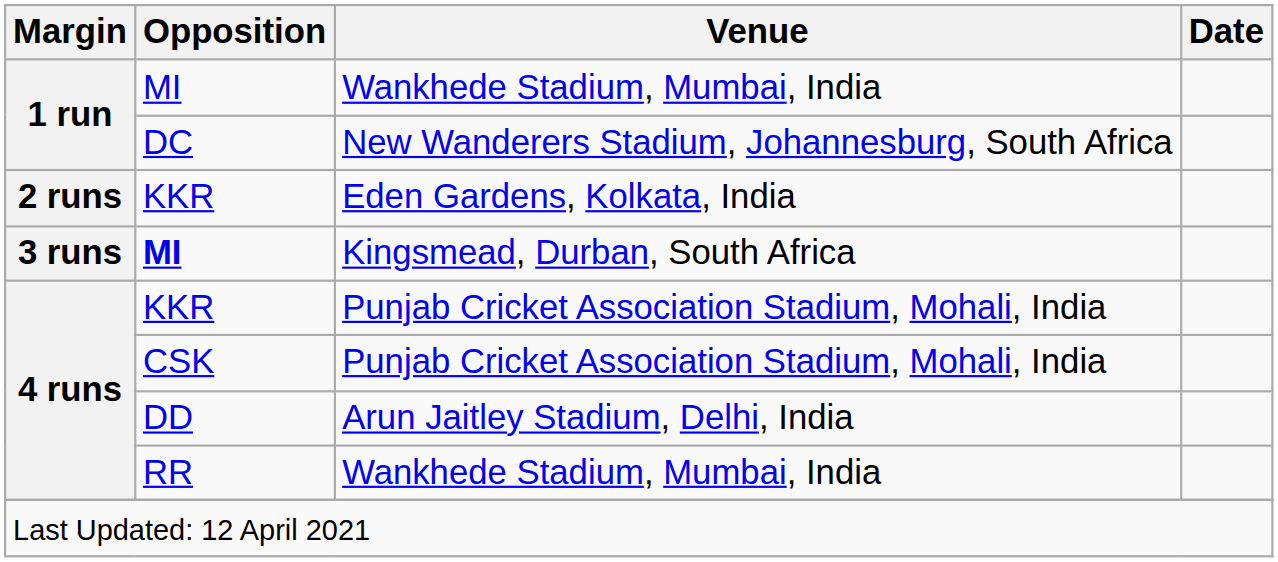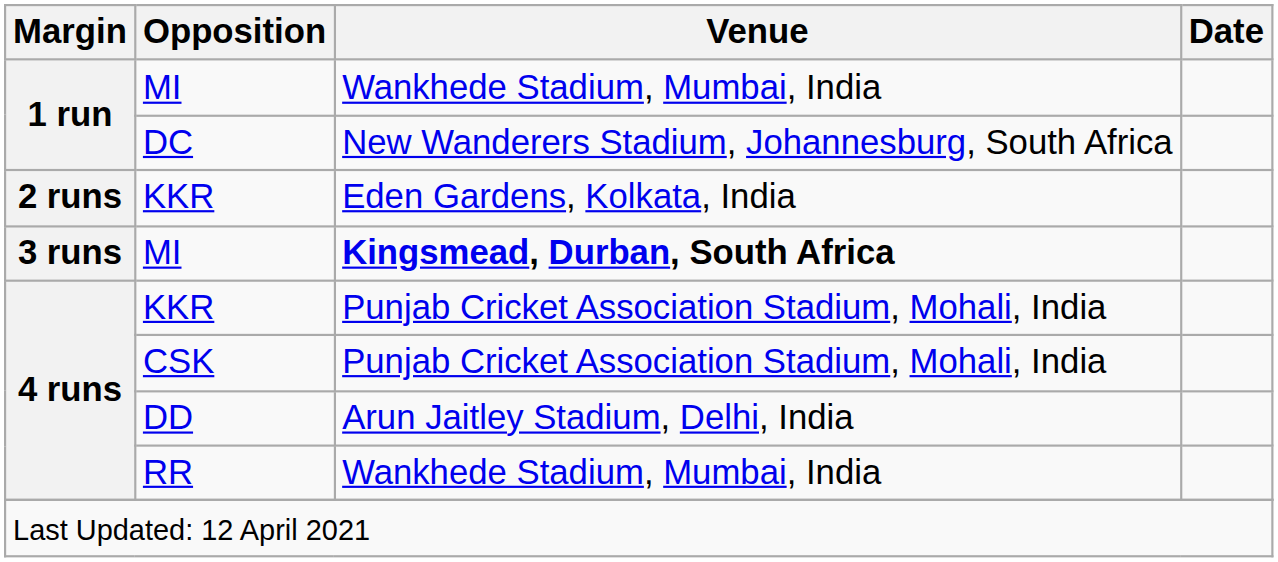(162, 252) bold -> (162, 252) normal
(599, 252) normal -> (618, 252) bold
